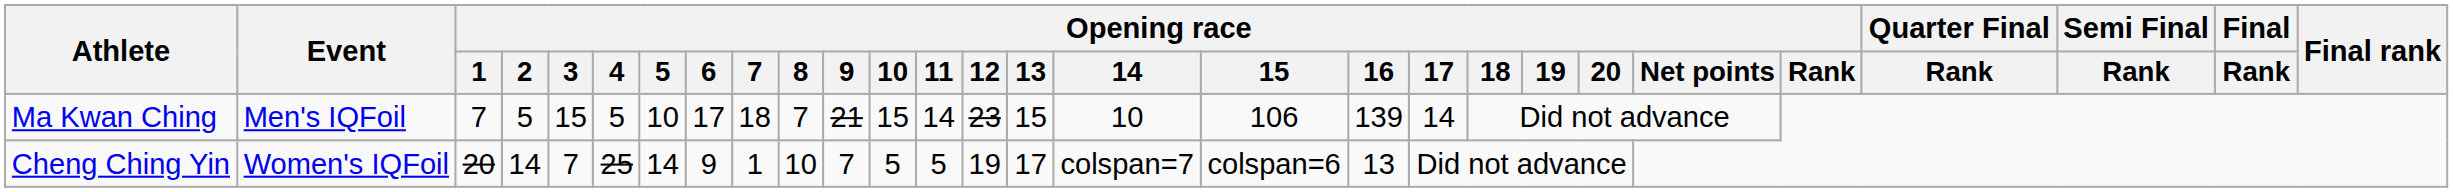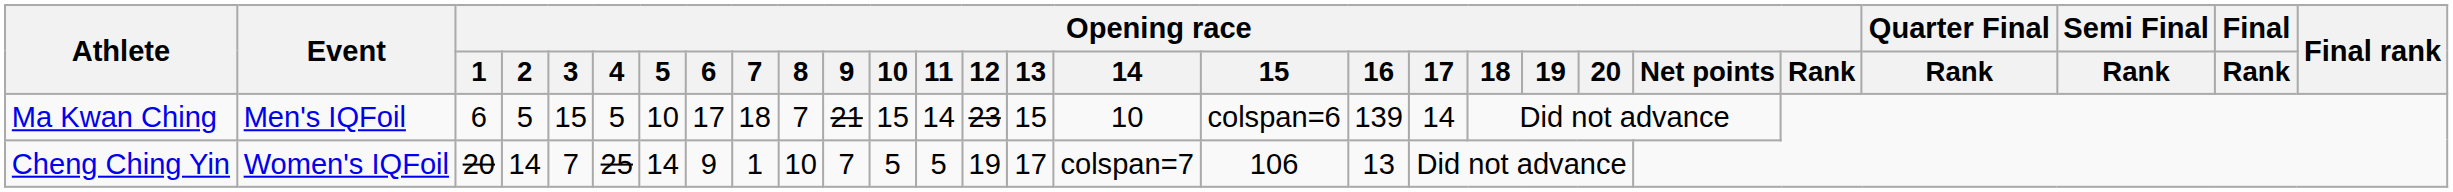(479, 118) 7 -> (479, 118) 6
(1274, 118) 106 -> (1274, 118) colspan=6
(1274, 164) colspan=6 -> (1274, 164) 106
